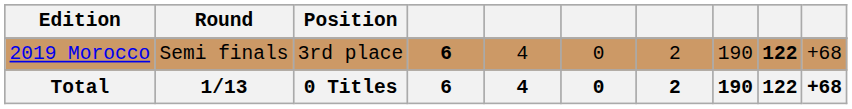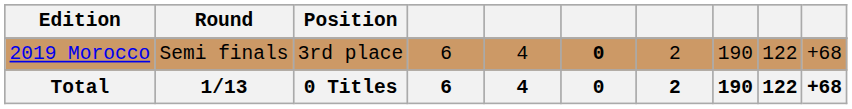(446, 54) bold -> (446, 54) normal
(599, 54) normal -> (599, 54) bold
(780, 54) bold -> (780, 54) normal
